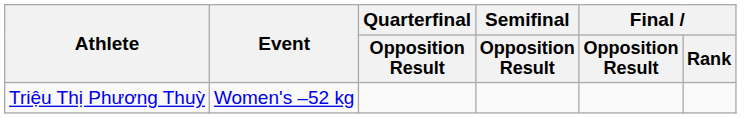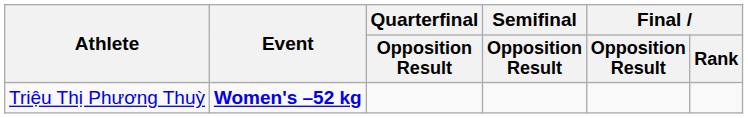(284, 98) normal -> (288, 98) bold
